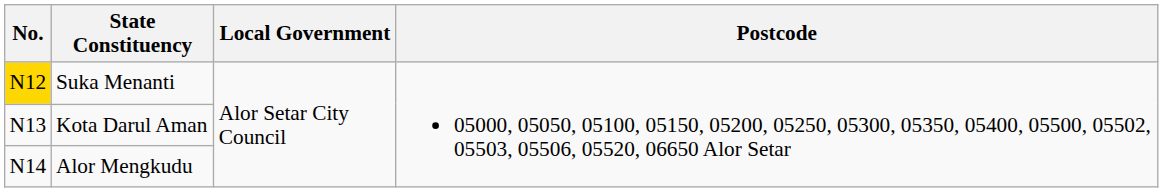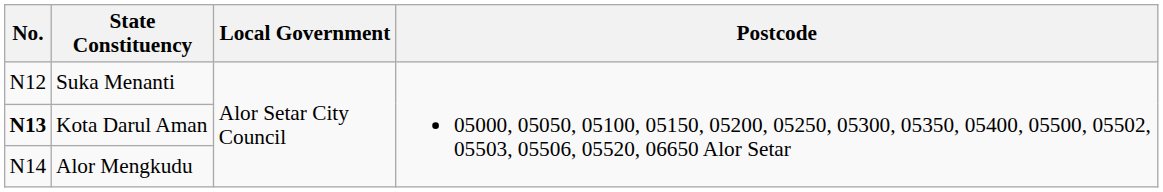(28, 82) gold background -> (28, 82) no background
(28, 124) normal -> (28, 124) bold
